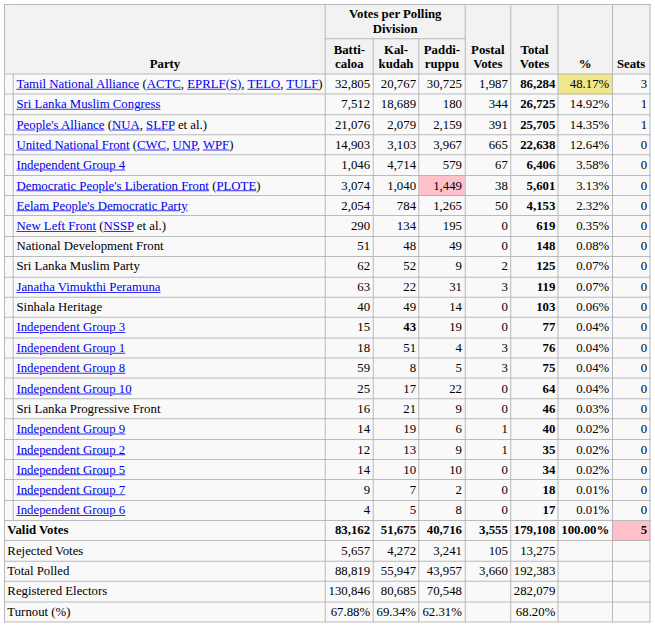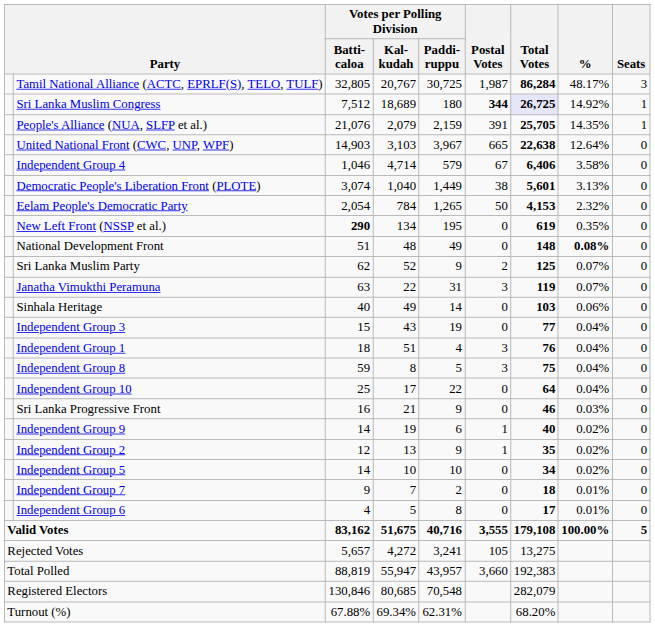(589, 84) khaki background -> (589, 84) no background
(498, 104) normal -> (498, 104) bold
(538, 104) no background -> (538, 104) lavender background
(448, 185) pink background -> (448, 185) no background
(361, 226) normal -> (361, 226) bold
(593, 246) normal -> (592, 246) bold
(410, 327) bold -> (410, 327) normal
(644, 530) pink background -> (644, 530) no background
